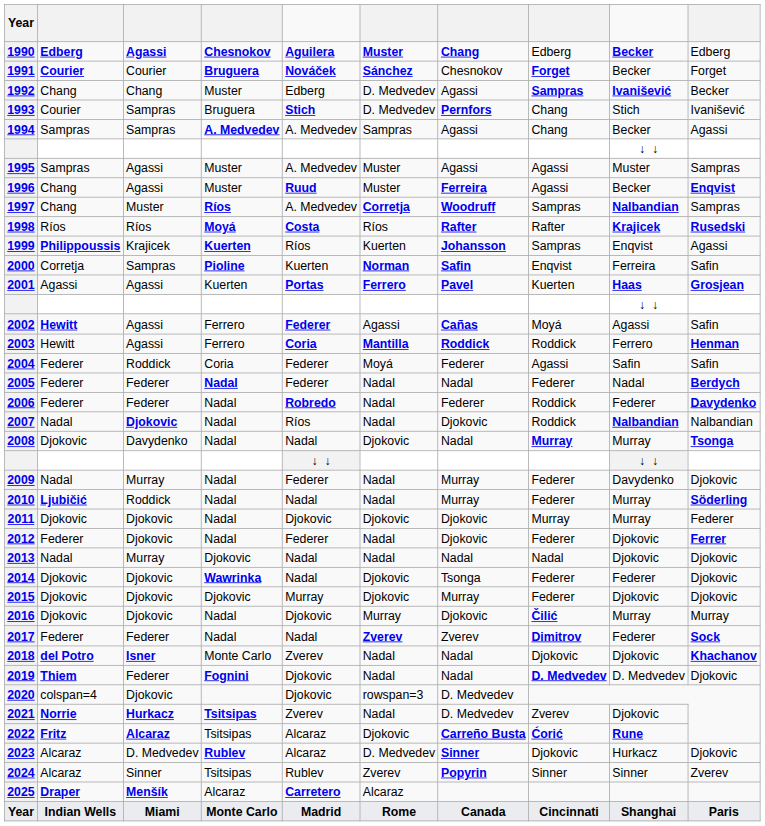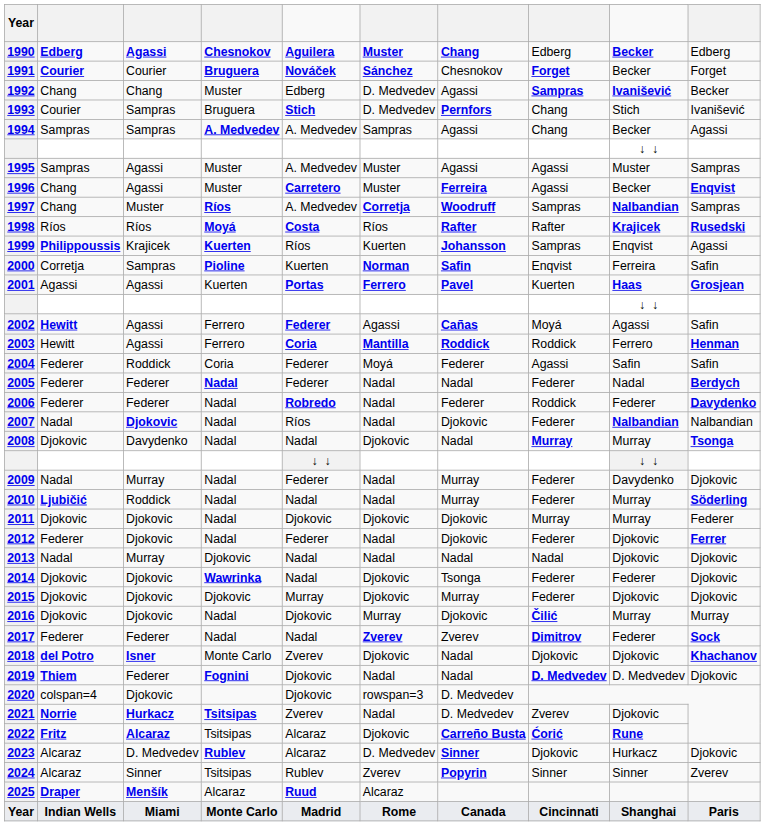(301, 188) Ruud -> (313, 188) Carretero
(554, 422) Roddick -> (553, 422) Federer
(379, 655) Nadal -> (386, 655) Djokovic
(313, 792) Carretero -> (301, 792) Ruud
